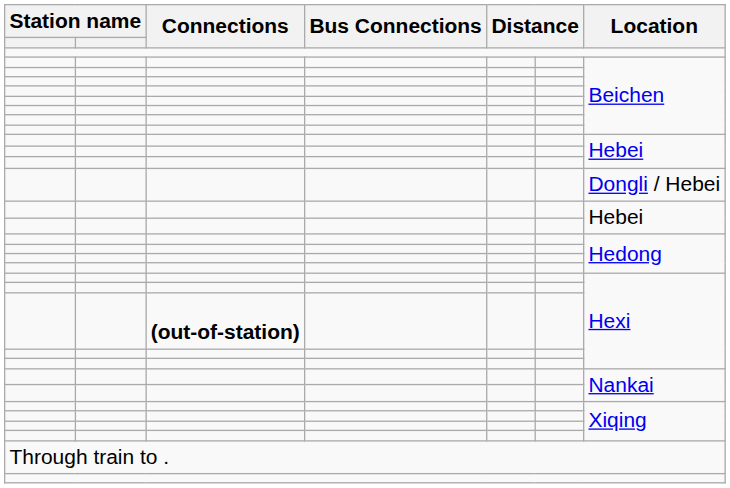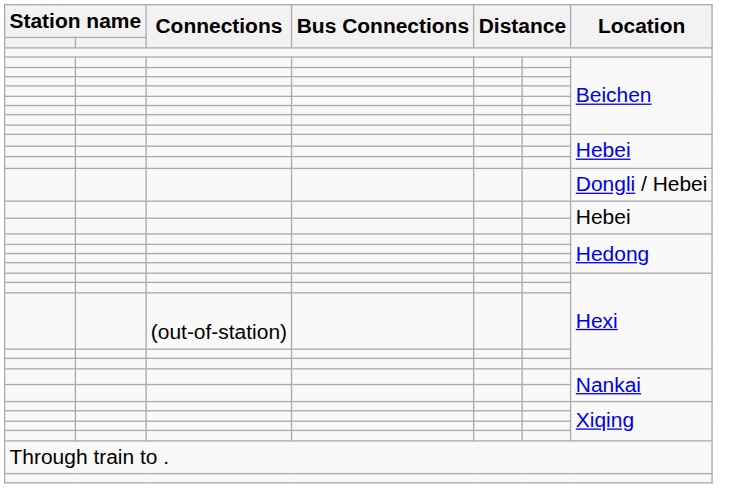(225, 332) bold -> (219, 332) normal
